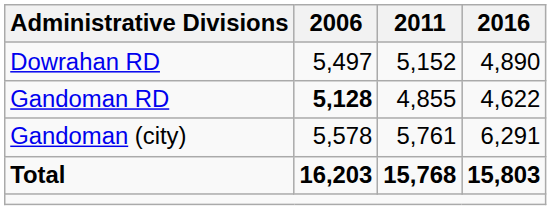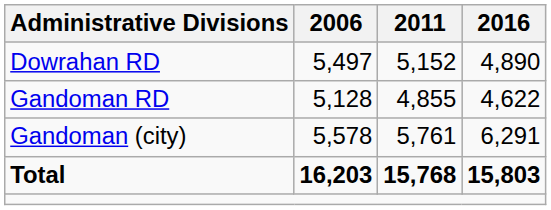(343, 99) bold -> (343, 99) normal
